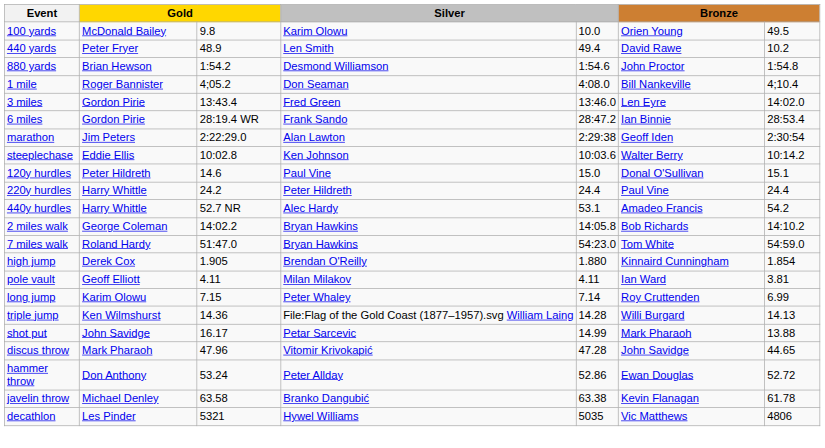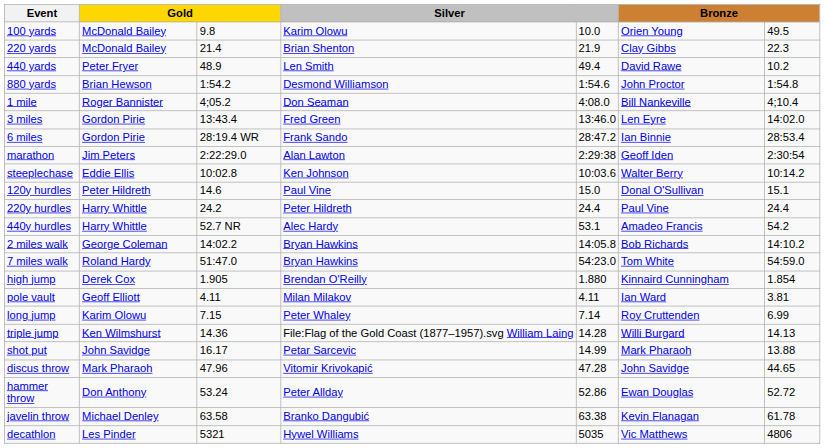+ row: (32, 48)
